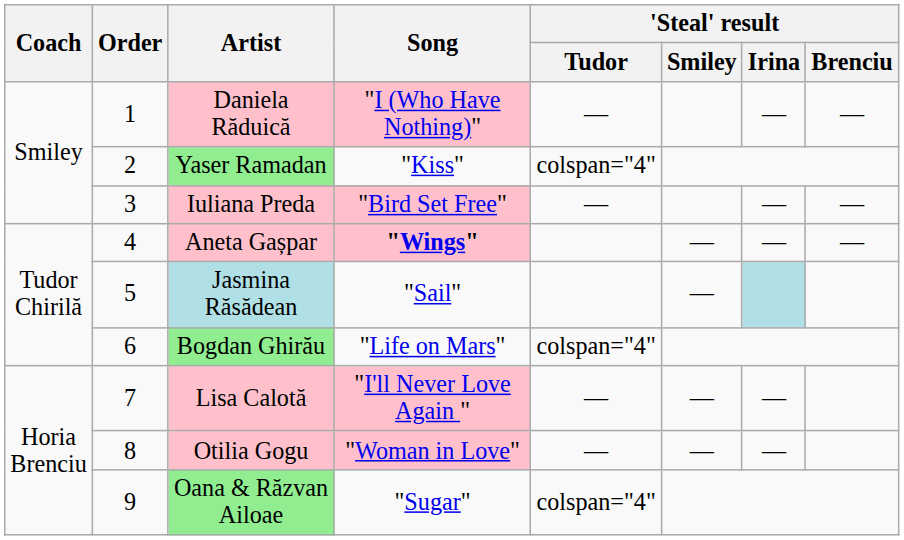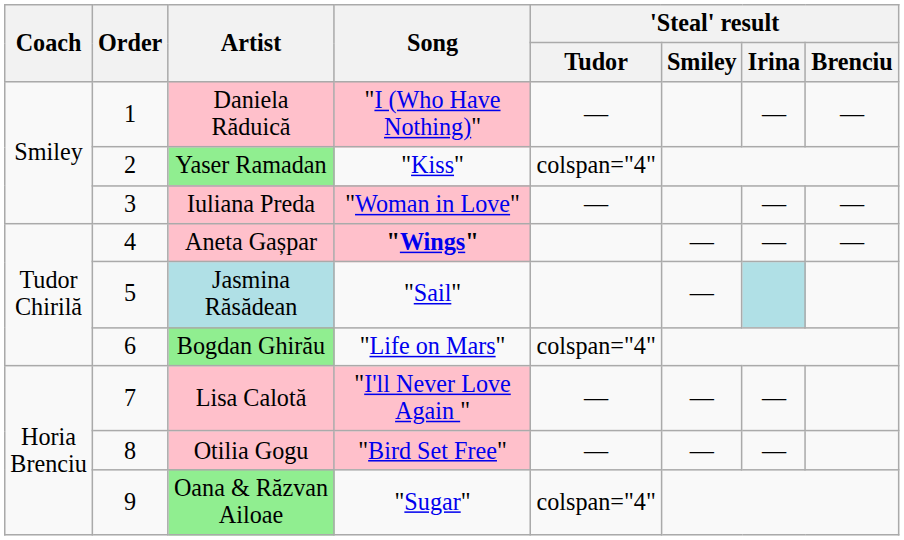(433, 204) "Bird Set Free" -> (433, 204) "Woman in Love"
(433, 450) "Woman in Love" -> (433, 450) "Bird Set Free"
